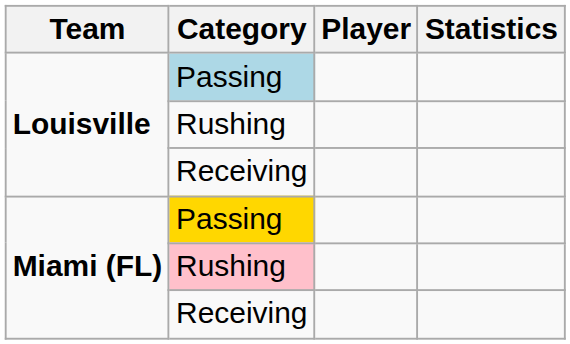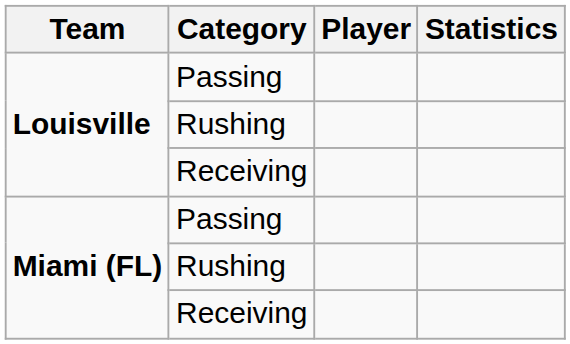(229, 76) lightblue background -> (229, 76) no background
(229, 218) gold background -> (229, 218) no background
(231, 266) pink background -> (231, 266) no background
